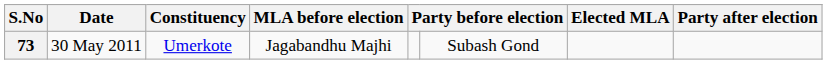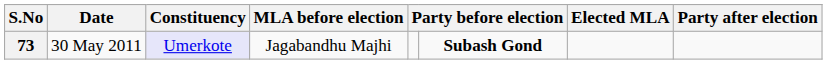(198, 45) no background -> (198, 45) lavender background
(493, 45) normal -> (493, 45) bold
